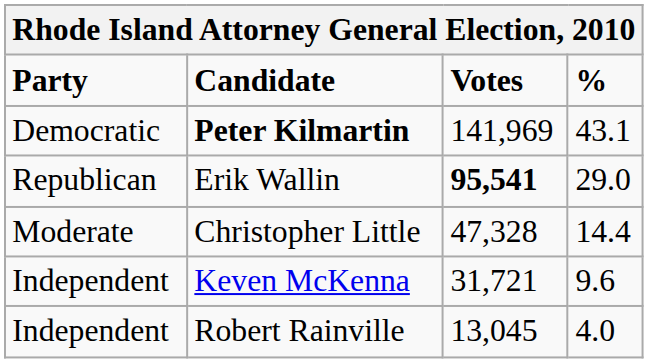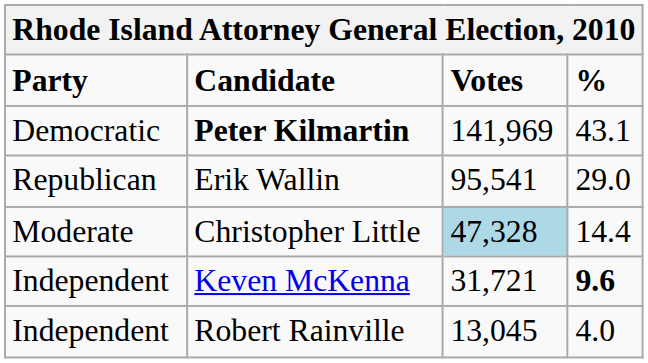(494, 180) bold -> (494, 180) normal
(494, 230) no background -> (494, 230) lightblue background
(595, 280) normal -> (595, 280) bold
